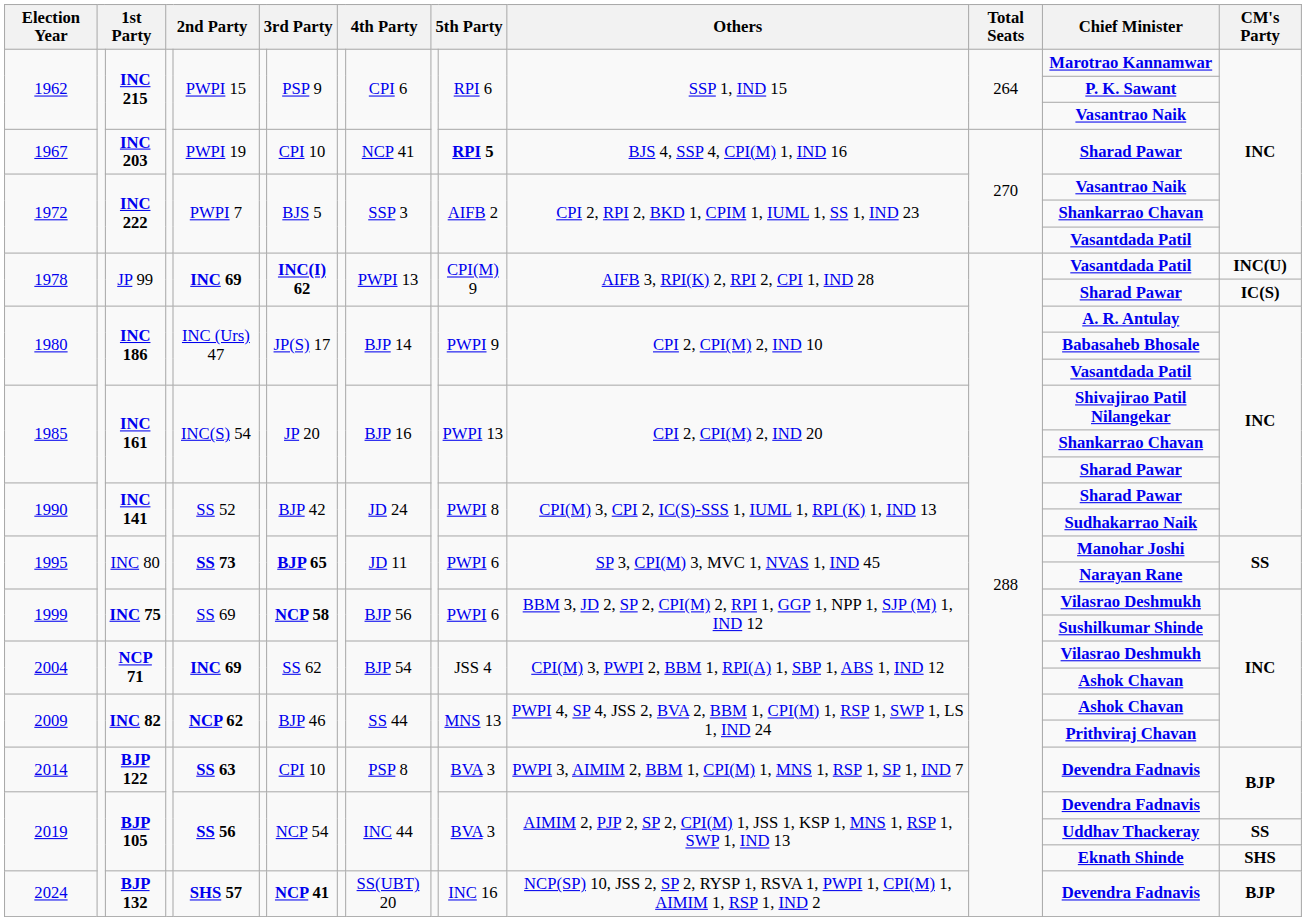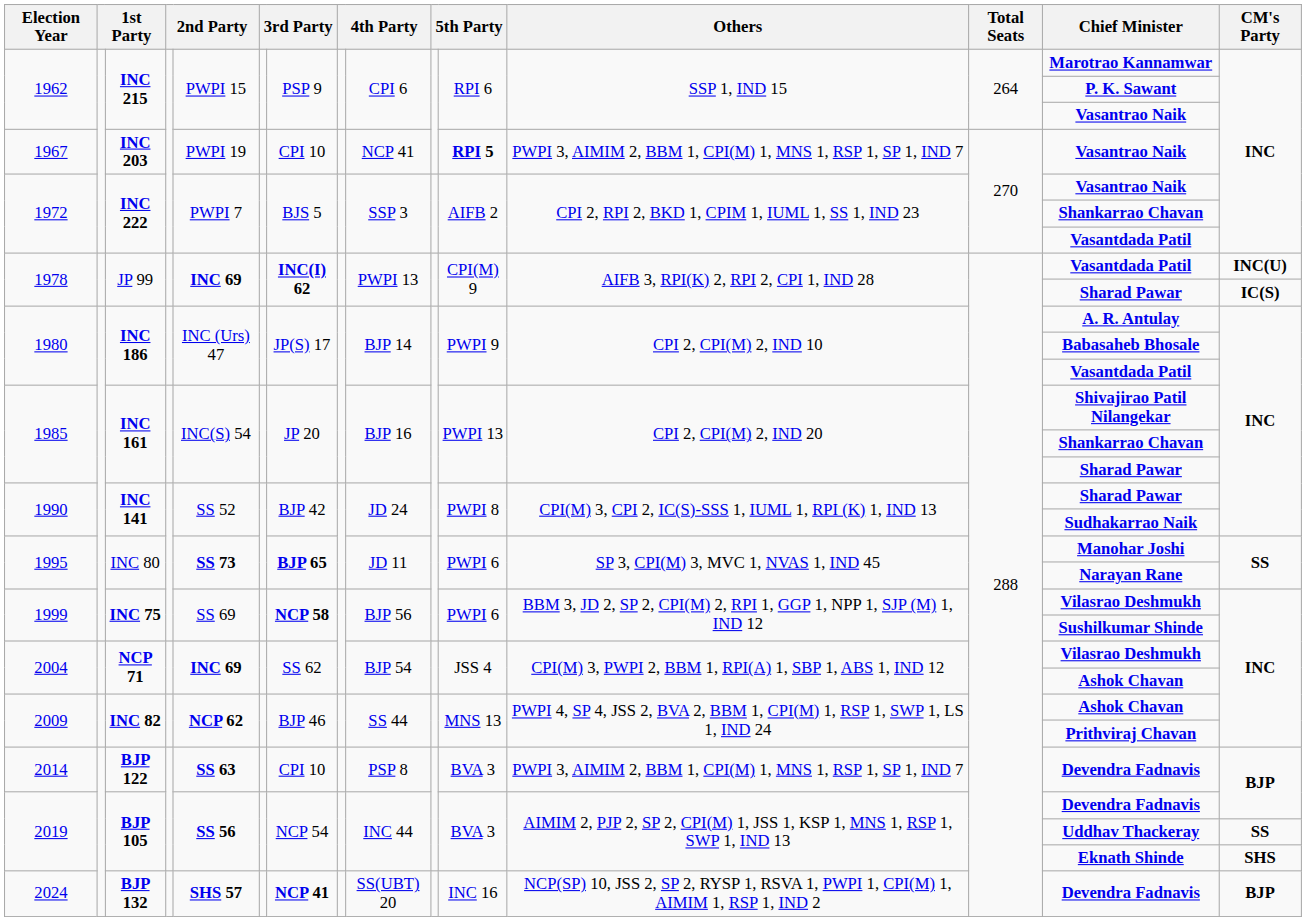(738, 151) BJS 4, SSP 4, CPI(M) 1, IND 16 -> (738, 151) PWPI 3, AIMIM 2, BBM 1, CPI(M) 1, MNS 1, RSP 1, SP 1, IND 7
(1131, 151) Sharad Pawar -> (1131, 151) Vasantrao Naik
